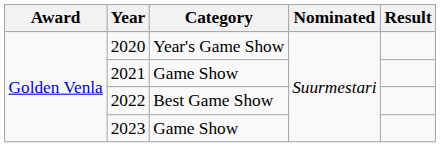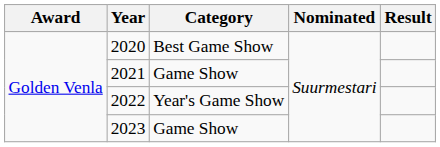(219, 45) Year's Game Show -> (213, 45) Best Game Show
(213, 100) Best Game Show -> (219, 100) Year's Game Show
